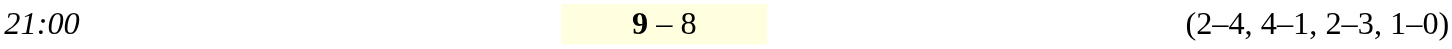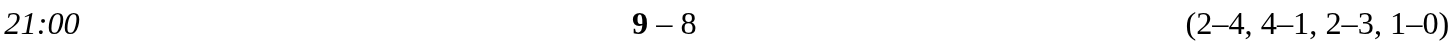(664, 23) lightyellow background -> (664, 23) no background
